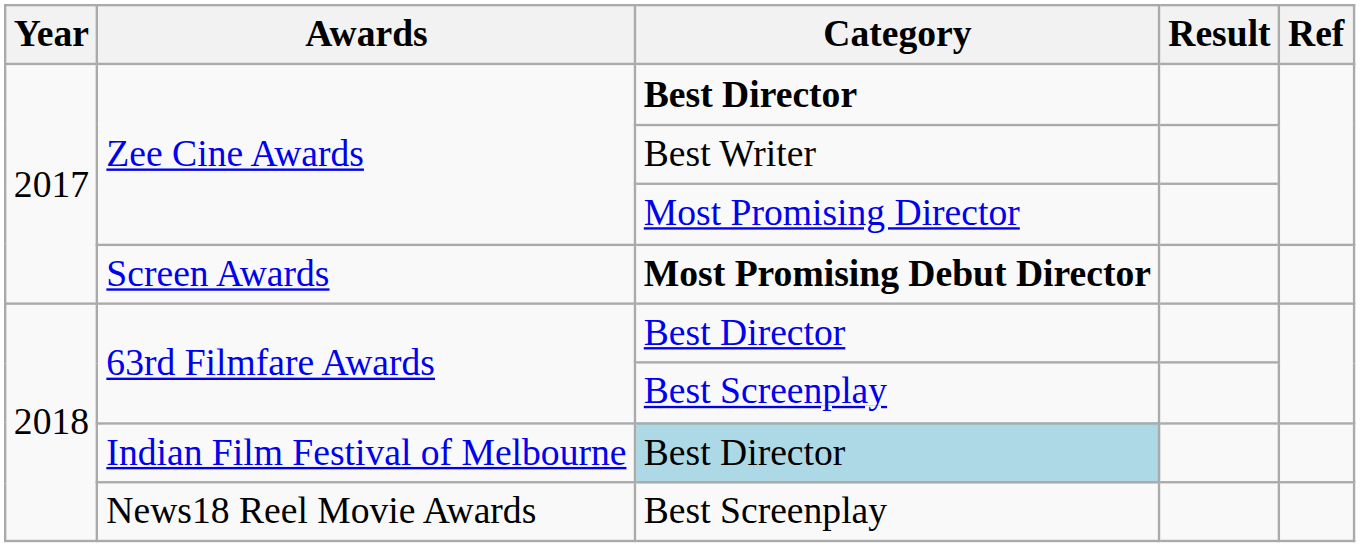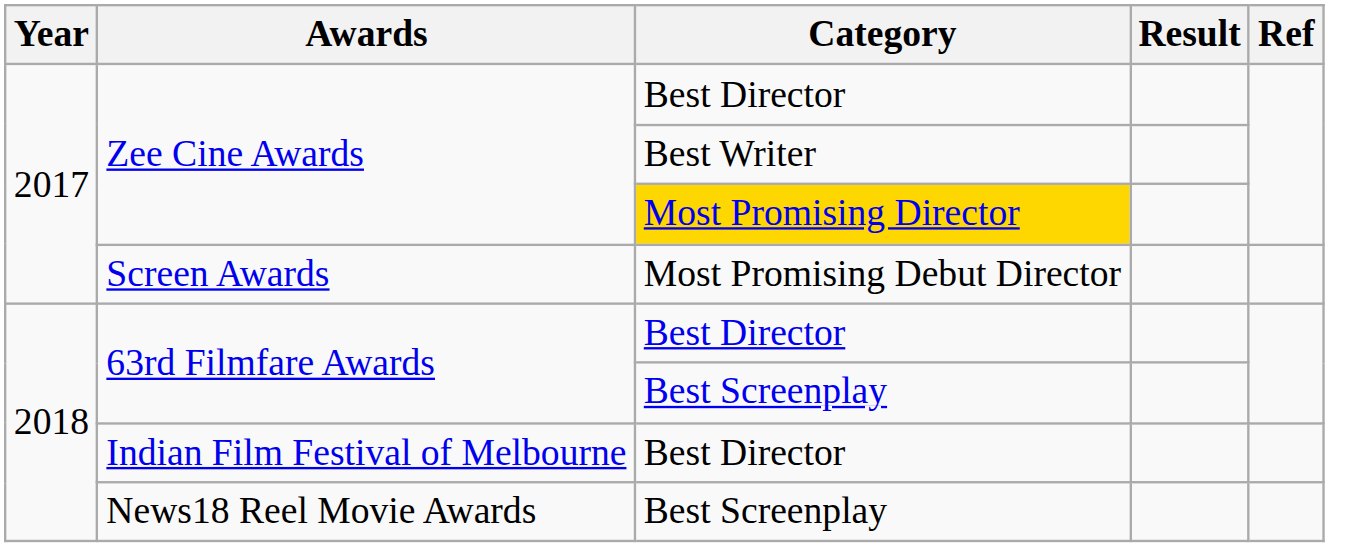(750, 93) bold -> (745, 93) normal
(832, 213) no background -> (832, 213) gold background
(897, 272) bold -> (882, 272) normal
(745, 451) lightblue background -> (745, 451) no background
